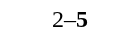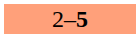(70, 18) no background -> (70, 18) lightsalmon background
